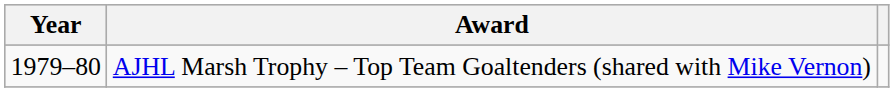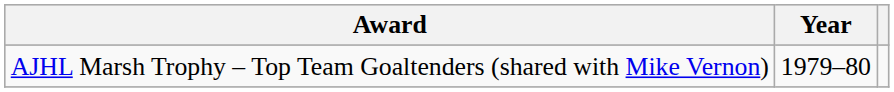columns swapped: (492, 24) <-> (56, 24)
